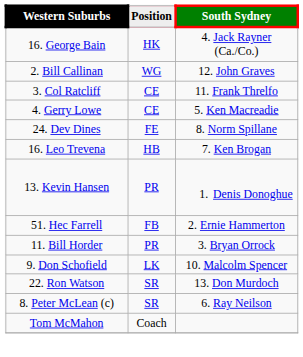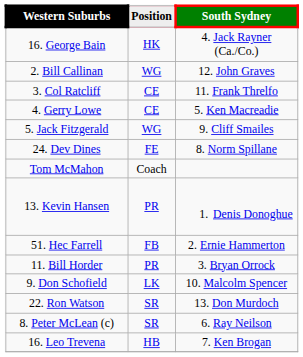+ row: (67, 129)
rows swapped: (67, 149) <-> (67, 322)
